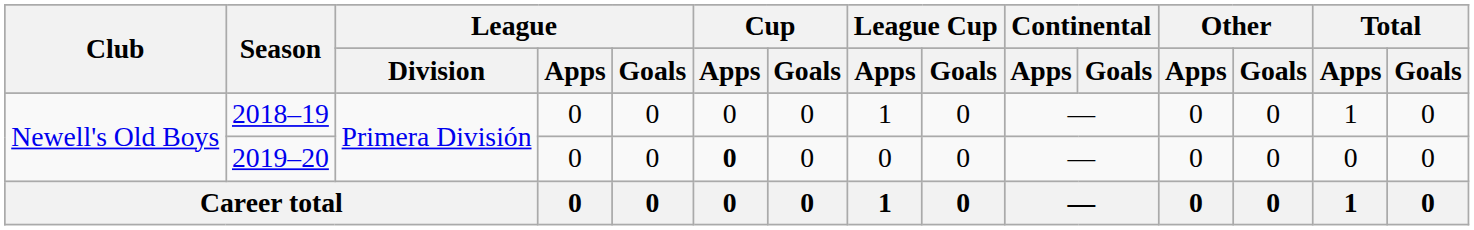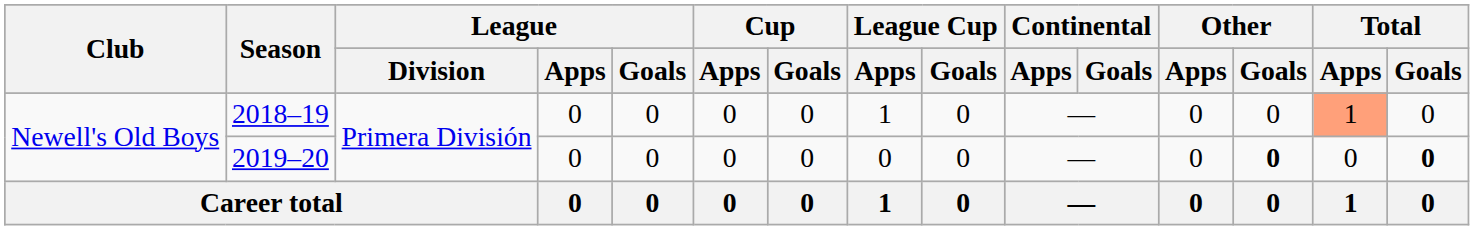(1351, 114) no background -> (1351, 114) lightsalmon background
(730, 158) bold -> (730, 158) normal
(1273, 158) normal -> (1273, 158) bold
(1428, 158) normal -> (1428, 158) bold
